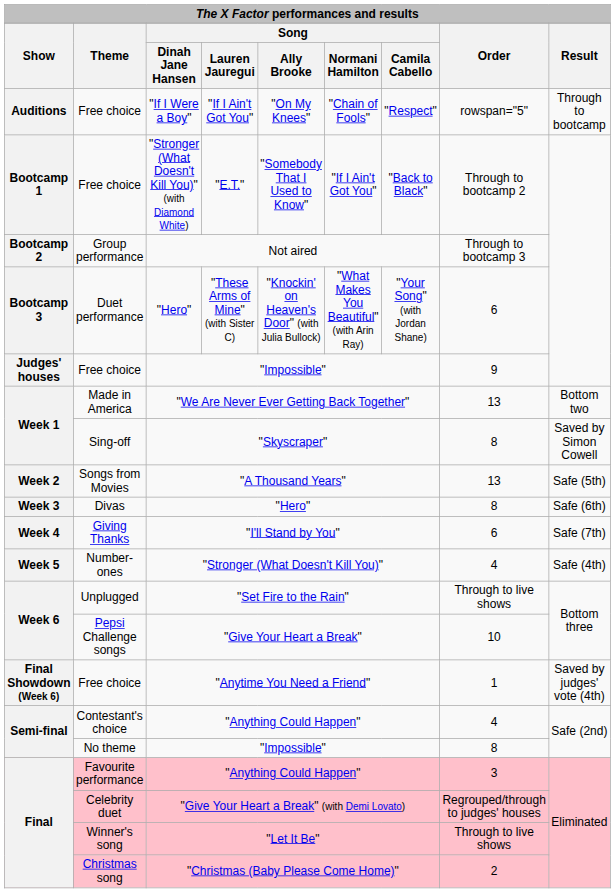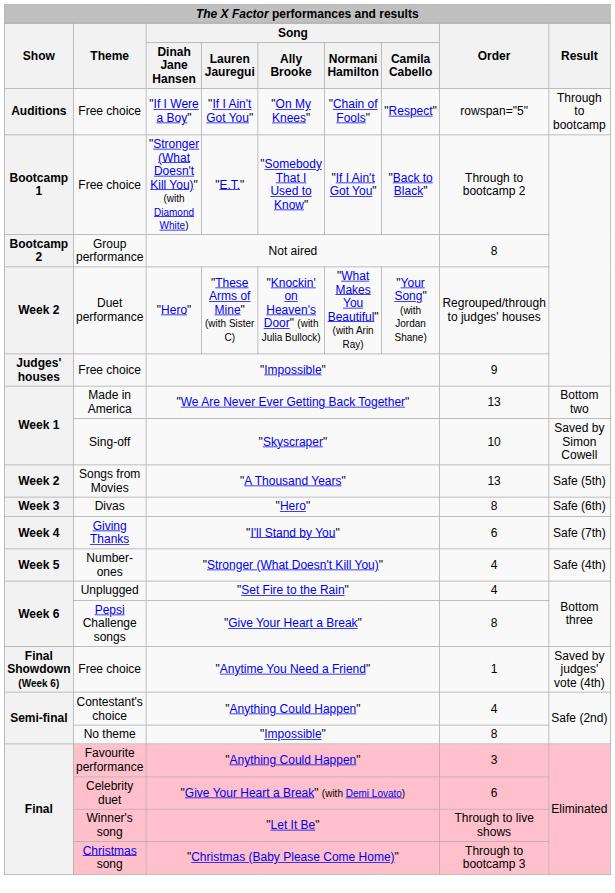(494, 250) Through to bootcamp 3 -> (494, 250) 8
(39, 310) Bootcamp 3 -> (39, 310) Week 2
(494, 310) 6 -> (494, 310) Regrouped/through to judges' houses
(494, 441) 8 -> (494, 441) 10
(494, 597) Through to live shows -> (494, 590) 4
(494, 636) 10 -> (494, 623) 8
(494, 806) Regrouped/through to judges' houses -> (494, 792) 6
(494, 871) 2 -> (494, 857) Through to bootcamp 3
